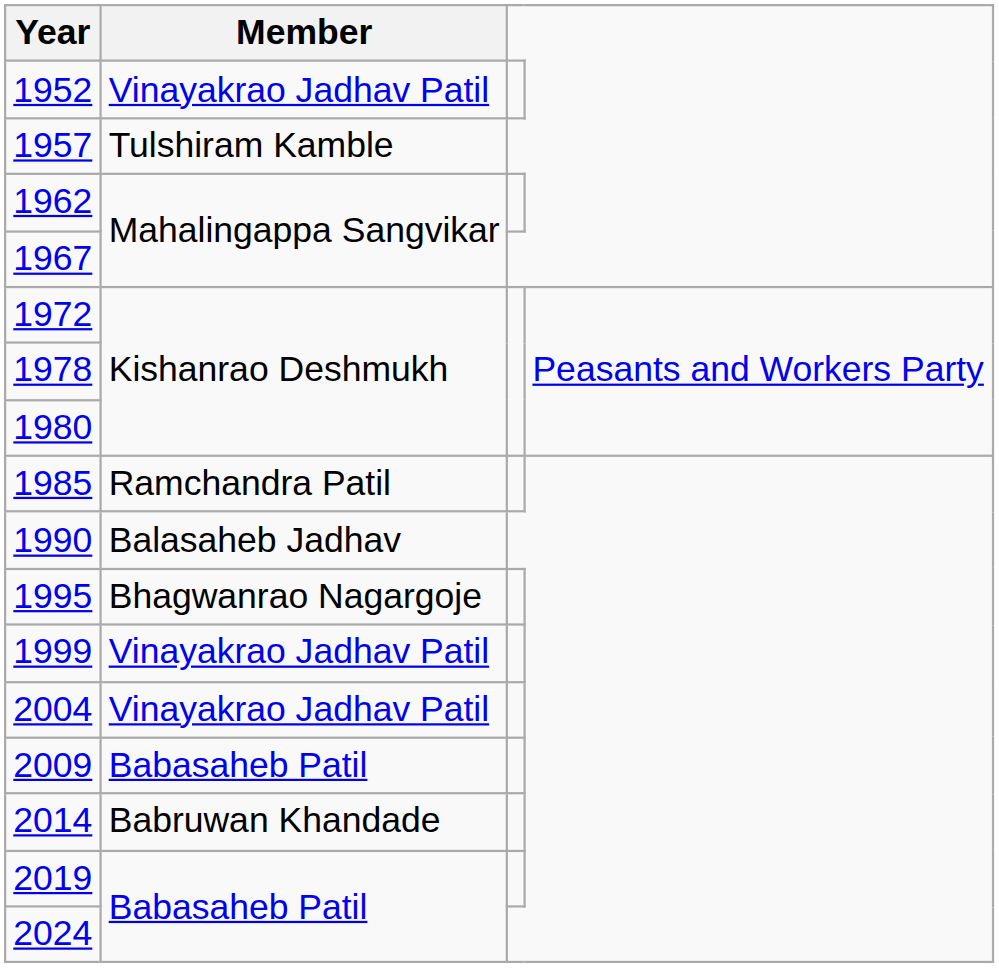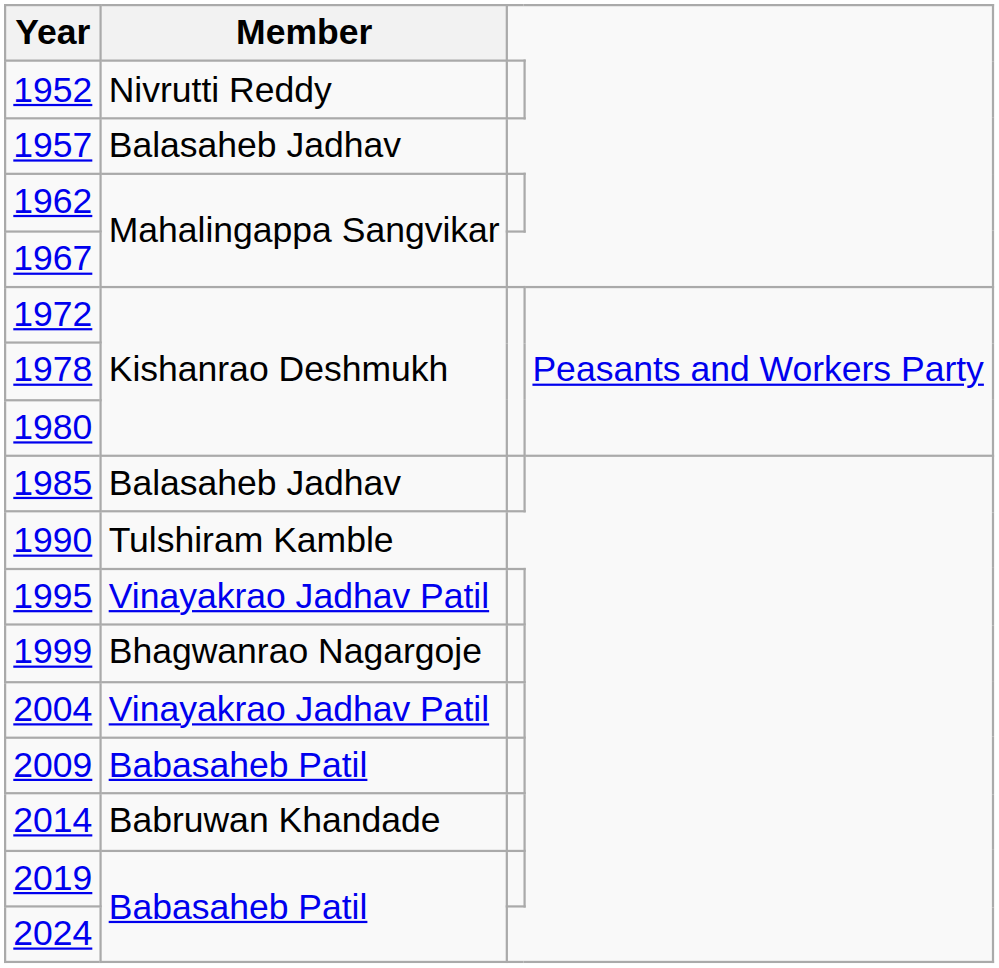(299, 88) Vinayakrao Jadhav Patil -> (220, 88) Nivrutti Reddy
(251, 145) Tulshiram Kamble -> (255, 145) Balasaheb Jadhav
(250, 483) Ramchandra Patil -> (255, 483) Balasaheb Jadhav
(255, 539) Balasaheb Jadhav -> (251, 539) Tulshiram Kamble
(295, 595) Bhagwanrao Nagargoje -> (299, 595) Vinayakrao Jadhav Patil
(299, 652) Vinayakrao Jadhav Patil -> (295, 652) Bhagwanrao Nagargoje
